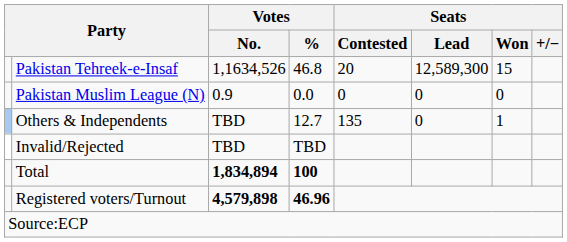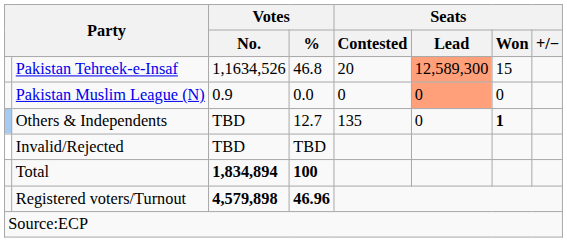(452, 69) no background -> (452, 69) lightsalmon background
(419, 95) no background -> (419, 95) lightsalmon background
(500, 120) normal -> (500, 120) bold
